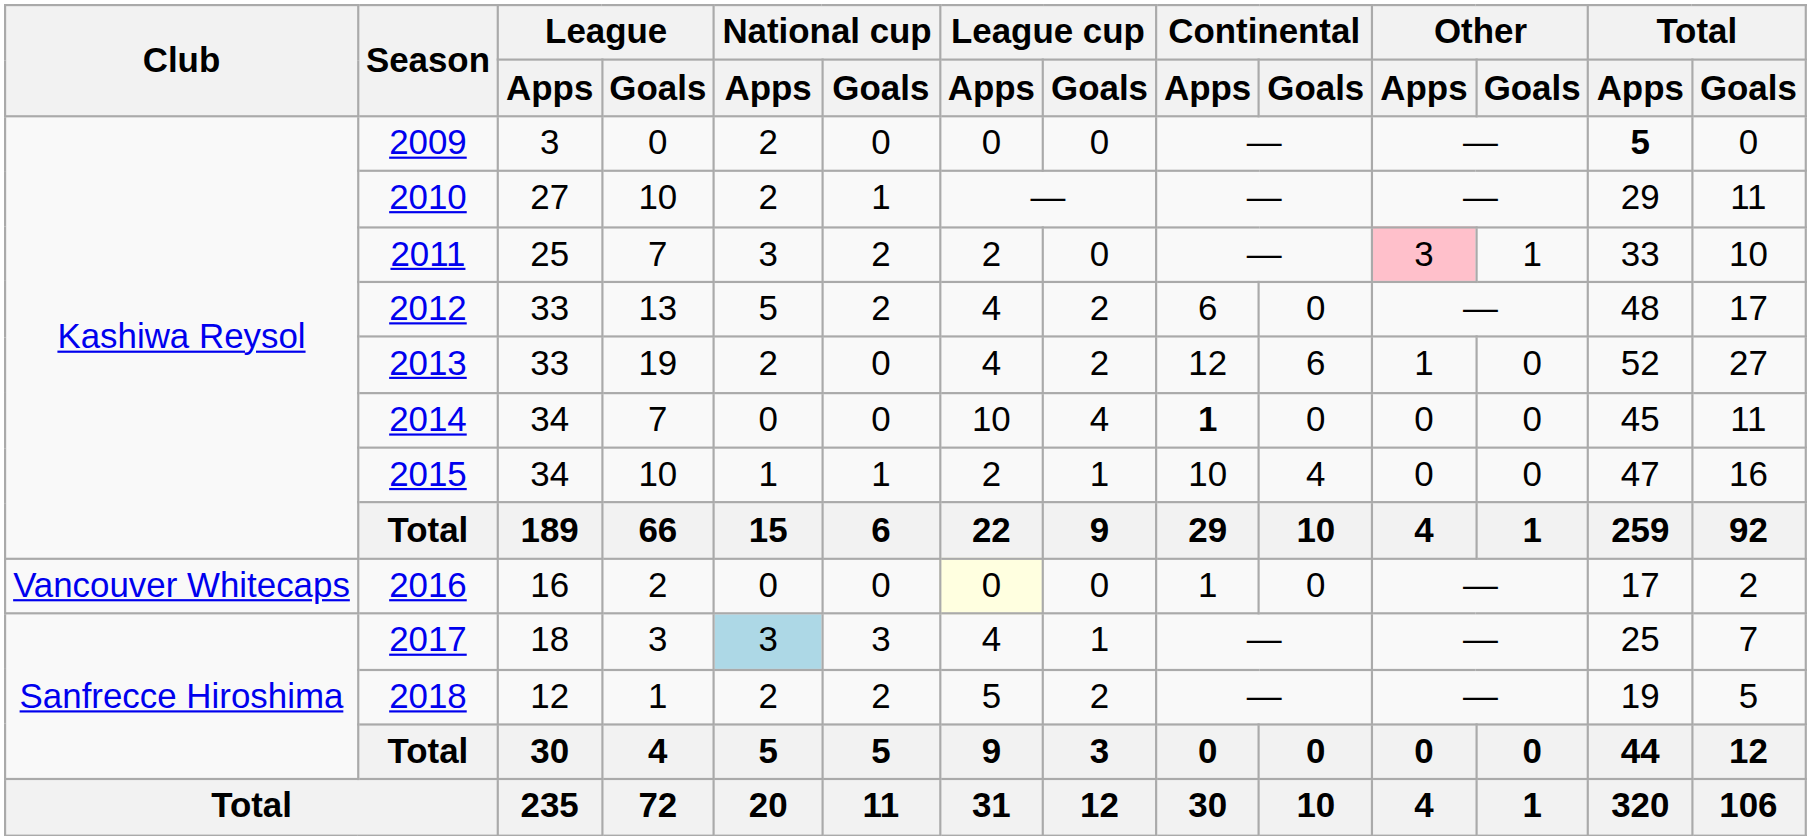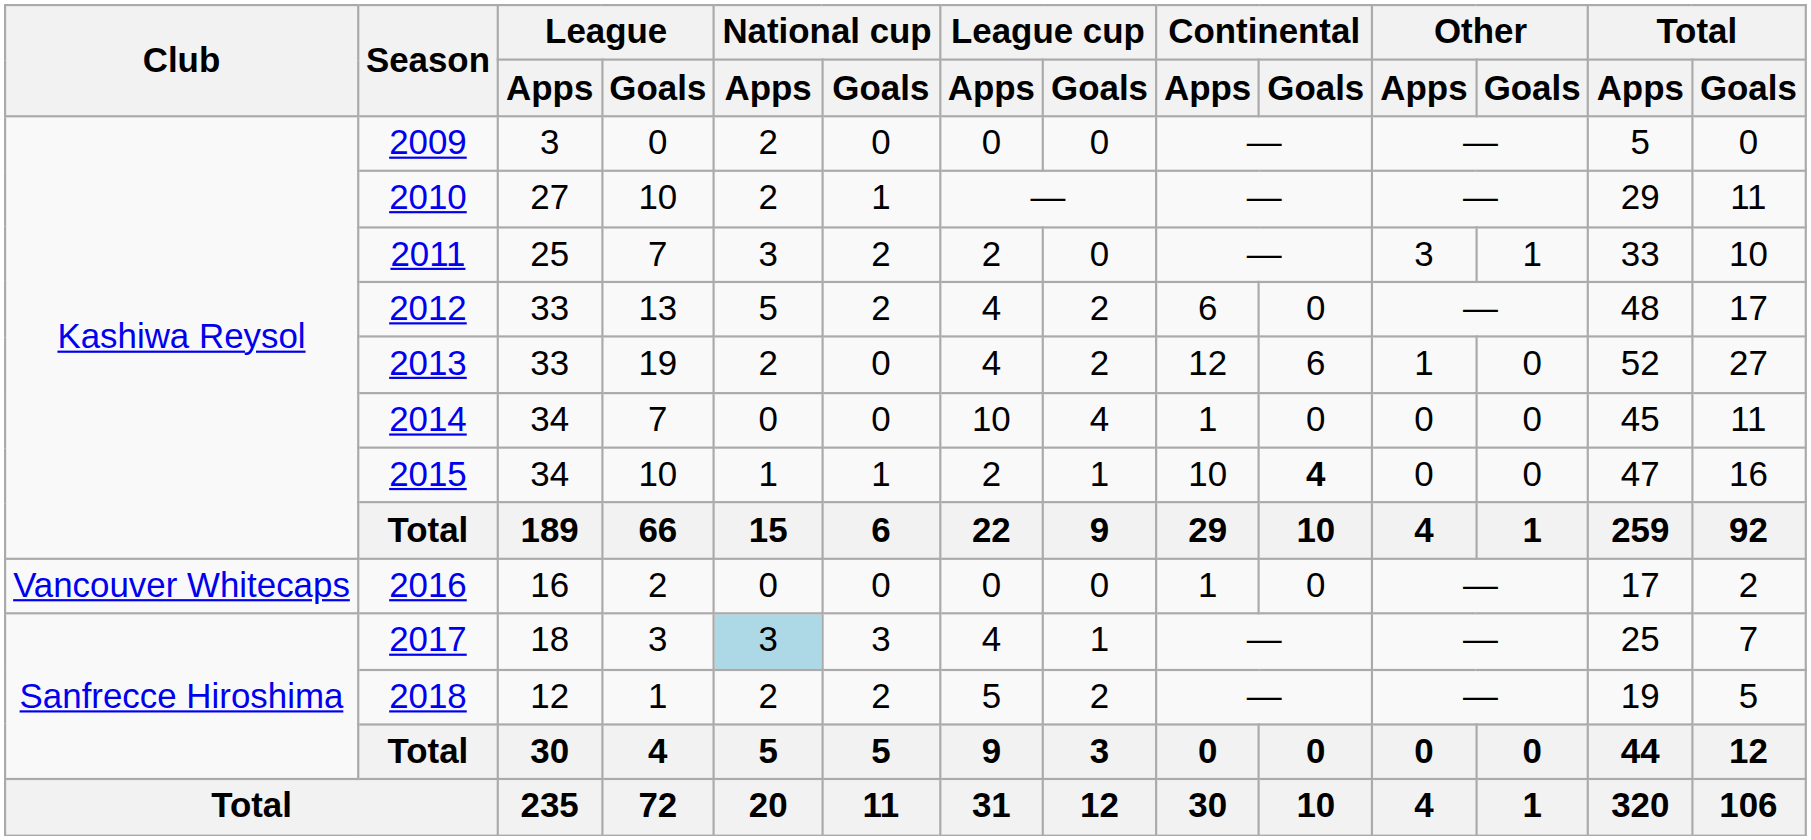(1640, 142) bold -> (1640, 142) normal
(1424, 253) pink background -> (1424, 253) no background
(1208, 419) bold -> (1208, 419) normal
(1316, 474) normal -> (1316, 474) bold
(991, 585) lightyellow background -> (991, 585) no background
